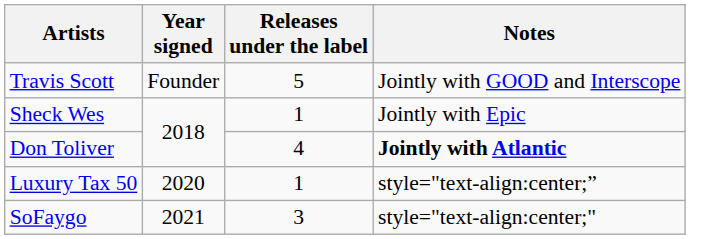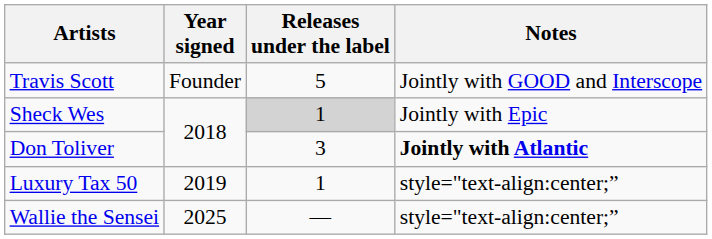(299, 114) no background -> (320, 114) lightgrey background
(299, 148) 4 -> (320, 148) 3
(183, 182) 2020 -> (205, 182) 2019
- row: (48, 217)
+ row: (84, 217)
